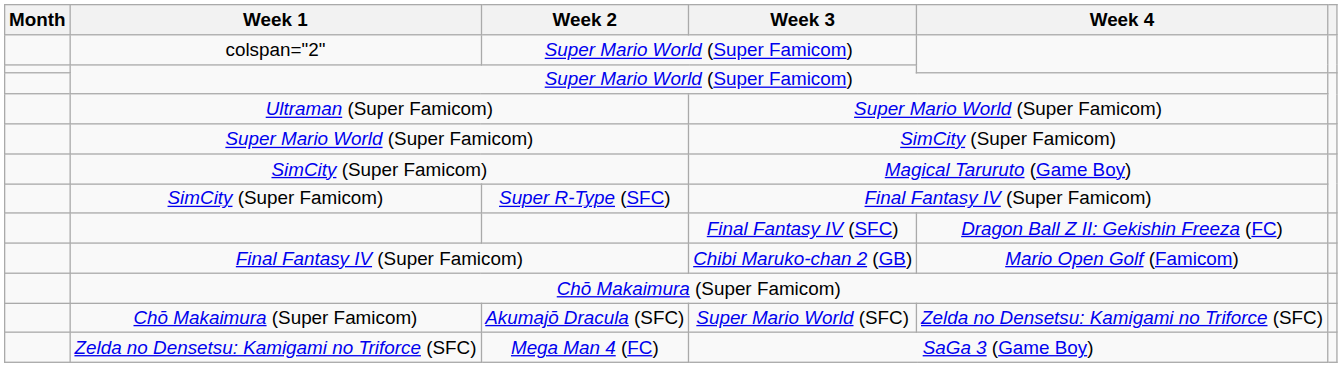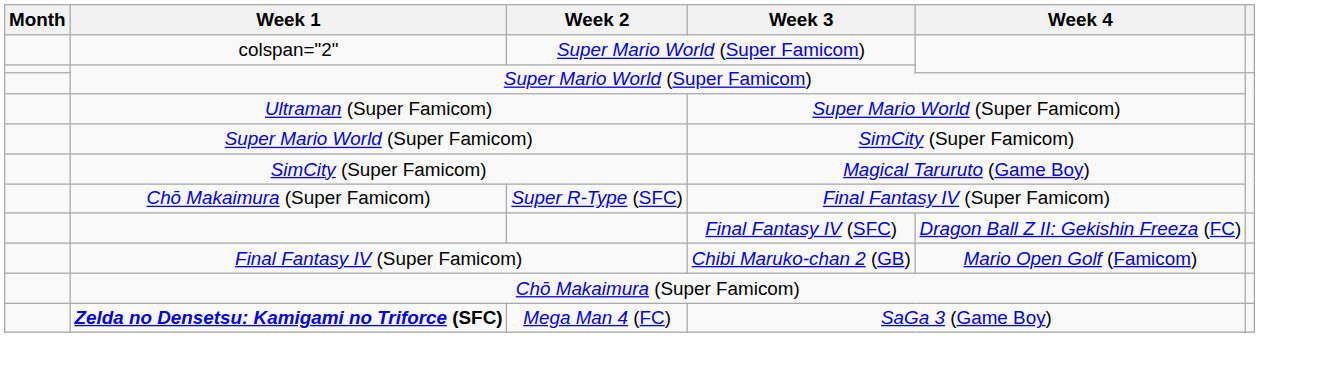(275, 199) SimCity (Super Famicom) -> (288, 199) Chō Makaimura (Super Famicom)
- row: (585, 318)
(275, 348) normal -> (288, 318) bold
